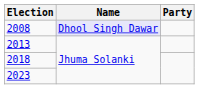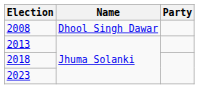(108, 28) lavender background -> (108, 28) no background
